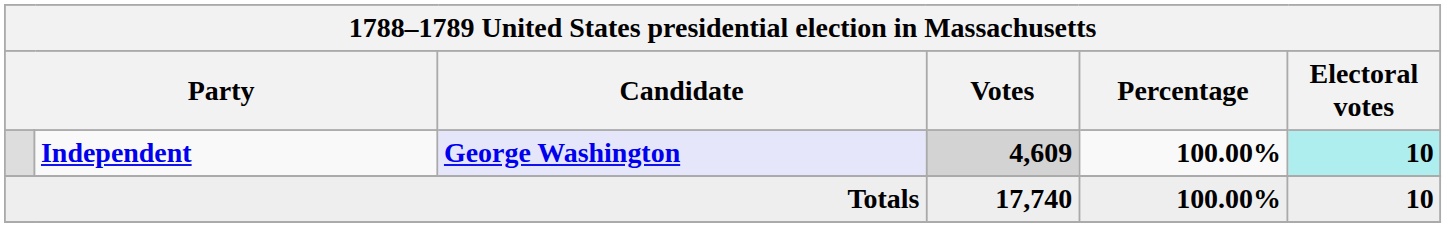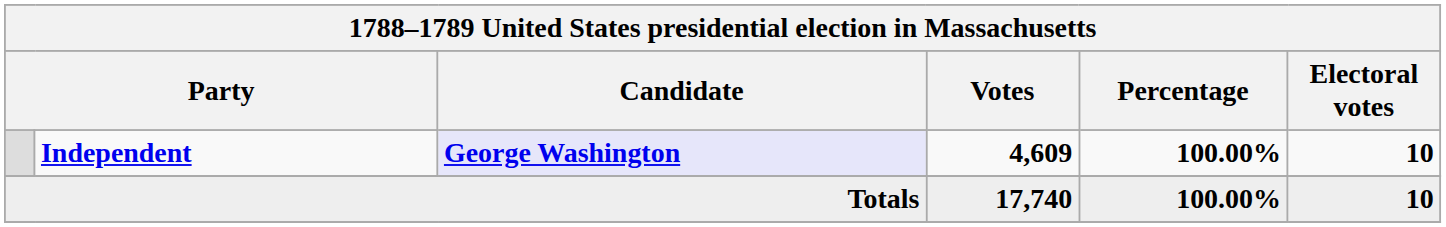(1041, 153) lightgrey background -> (1041, 153) no background
(1420, 153) paleturquoise background -> (1420, 153) no background
